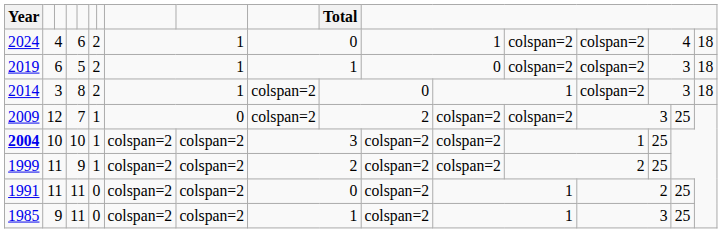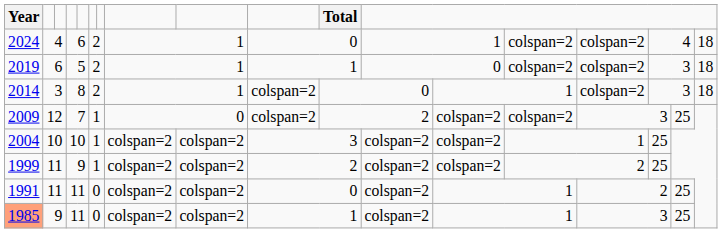(24, 141) bold -> (24, 141) normal
(24, 215) no background -> (24, 215) lightsalmon background
